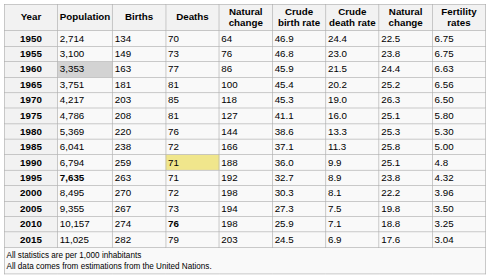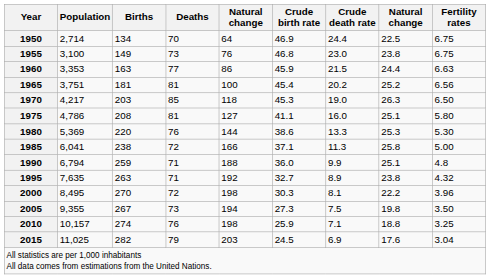(72, 69) lightgrey background -> (72, 69) no background
(173, 162) khaki background -> (173, 162) no background
(72, 178) bold -> (72, 178) normal
(173, 224) bold -> (173, 224) normal
